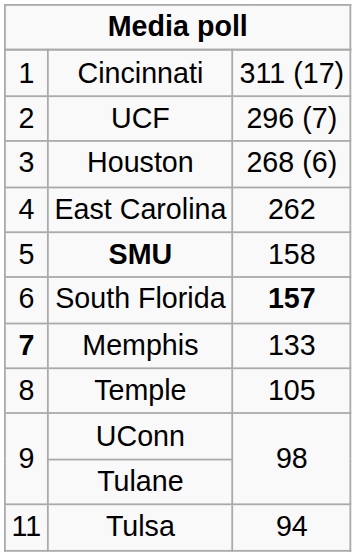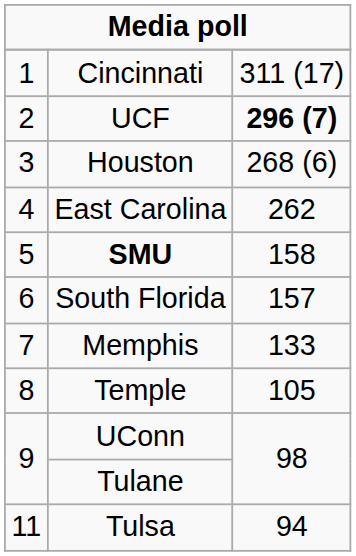(292, 118) normal -> (292, 118) bold
(292, 299) bold -> (292, 299) normal
(26, 345) bold -> (26, 345) normal
